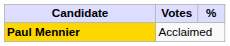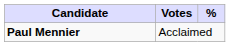(43, 32) gold background -> (43, 32) no background
